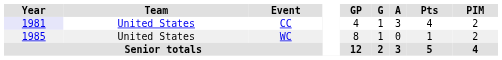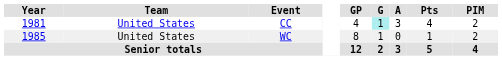(34, 23) lavender background -> (34, 23) no background
(380, 23) no background -> (380, 23) paleturquoise background
